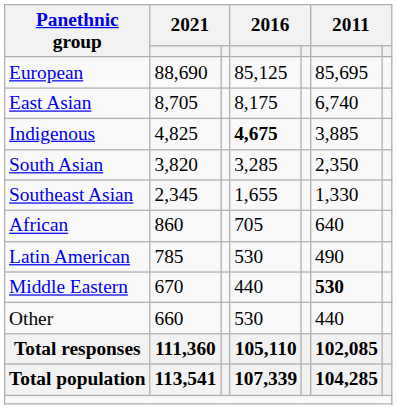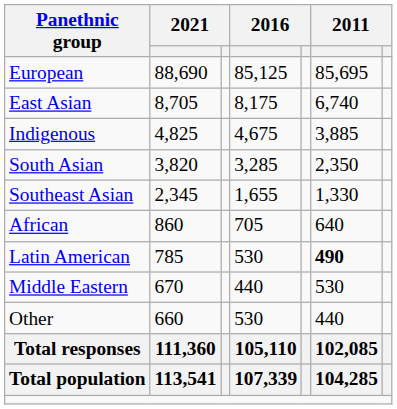(256, 133) bold -> (256, 133) normal
(329, 256) normal -> (329, 256) bold
(329, 287) bold -> (329, 287) normal
